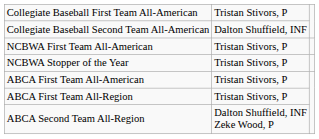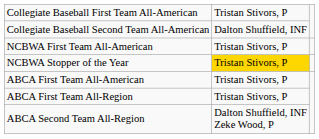(251, 63) no background -> (251, 63) gold background
